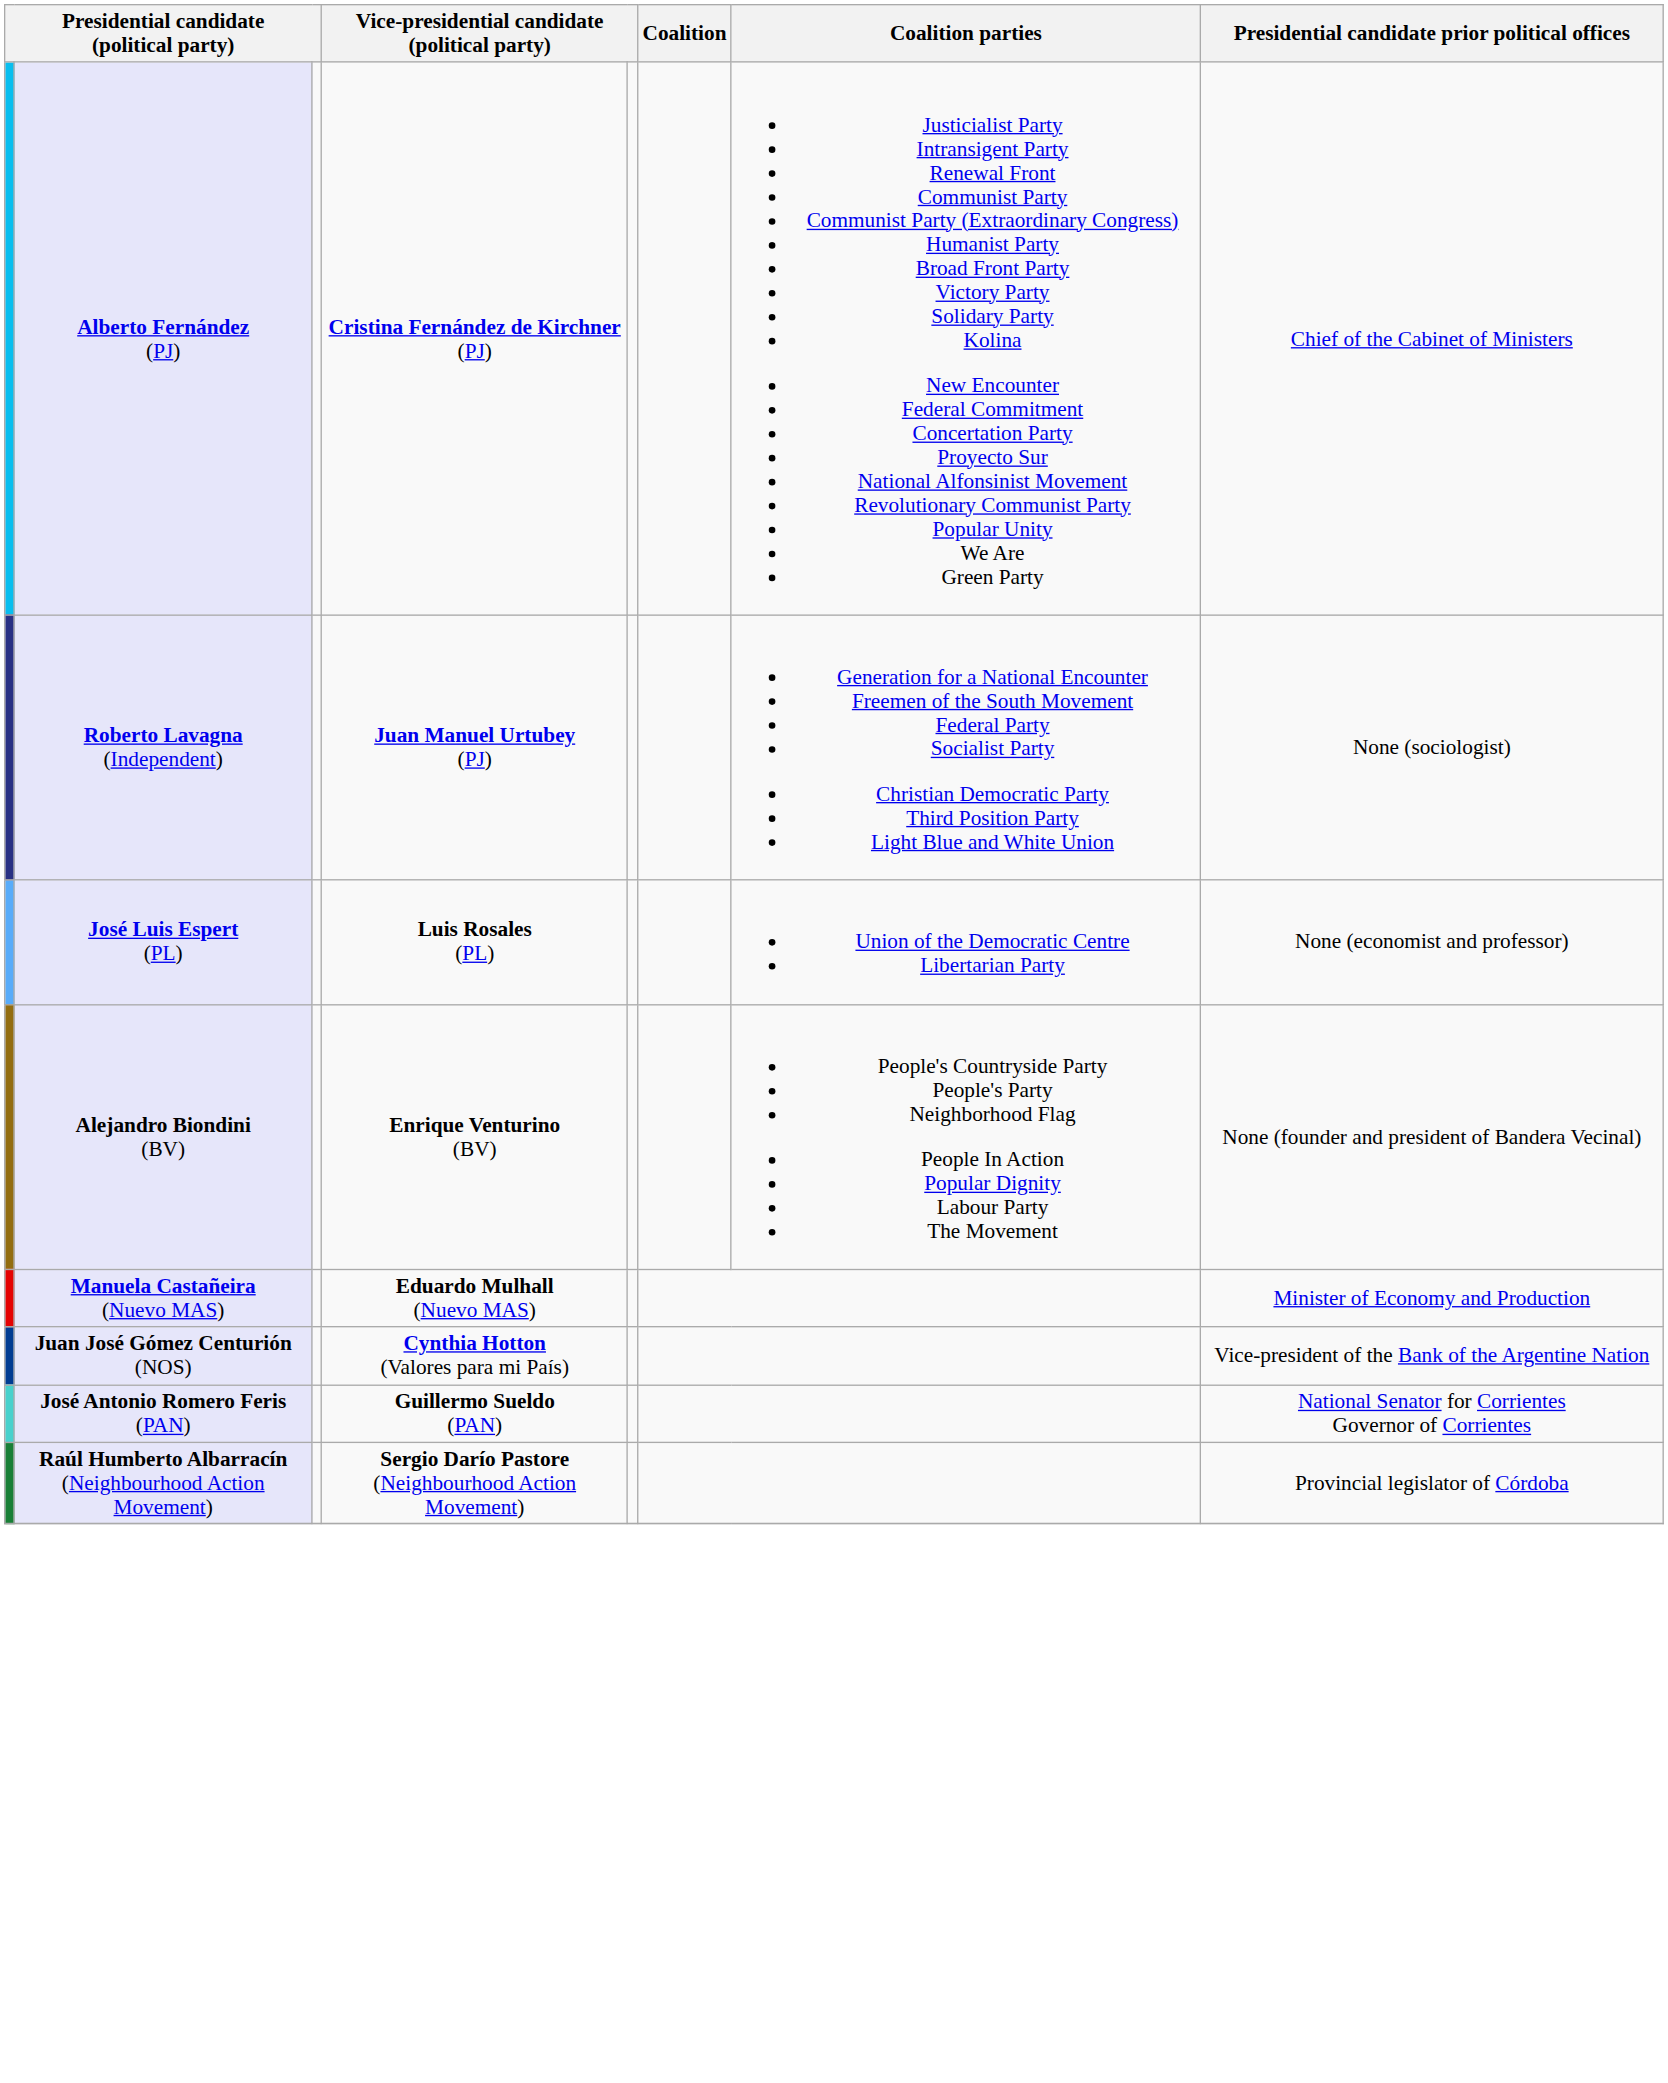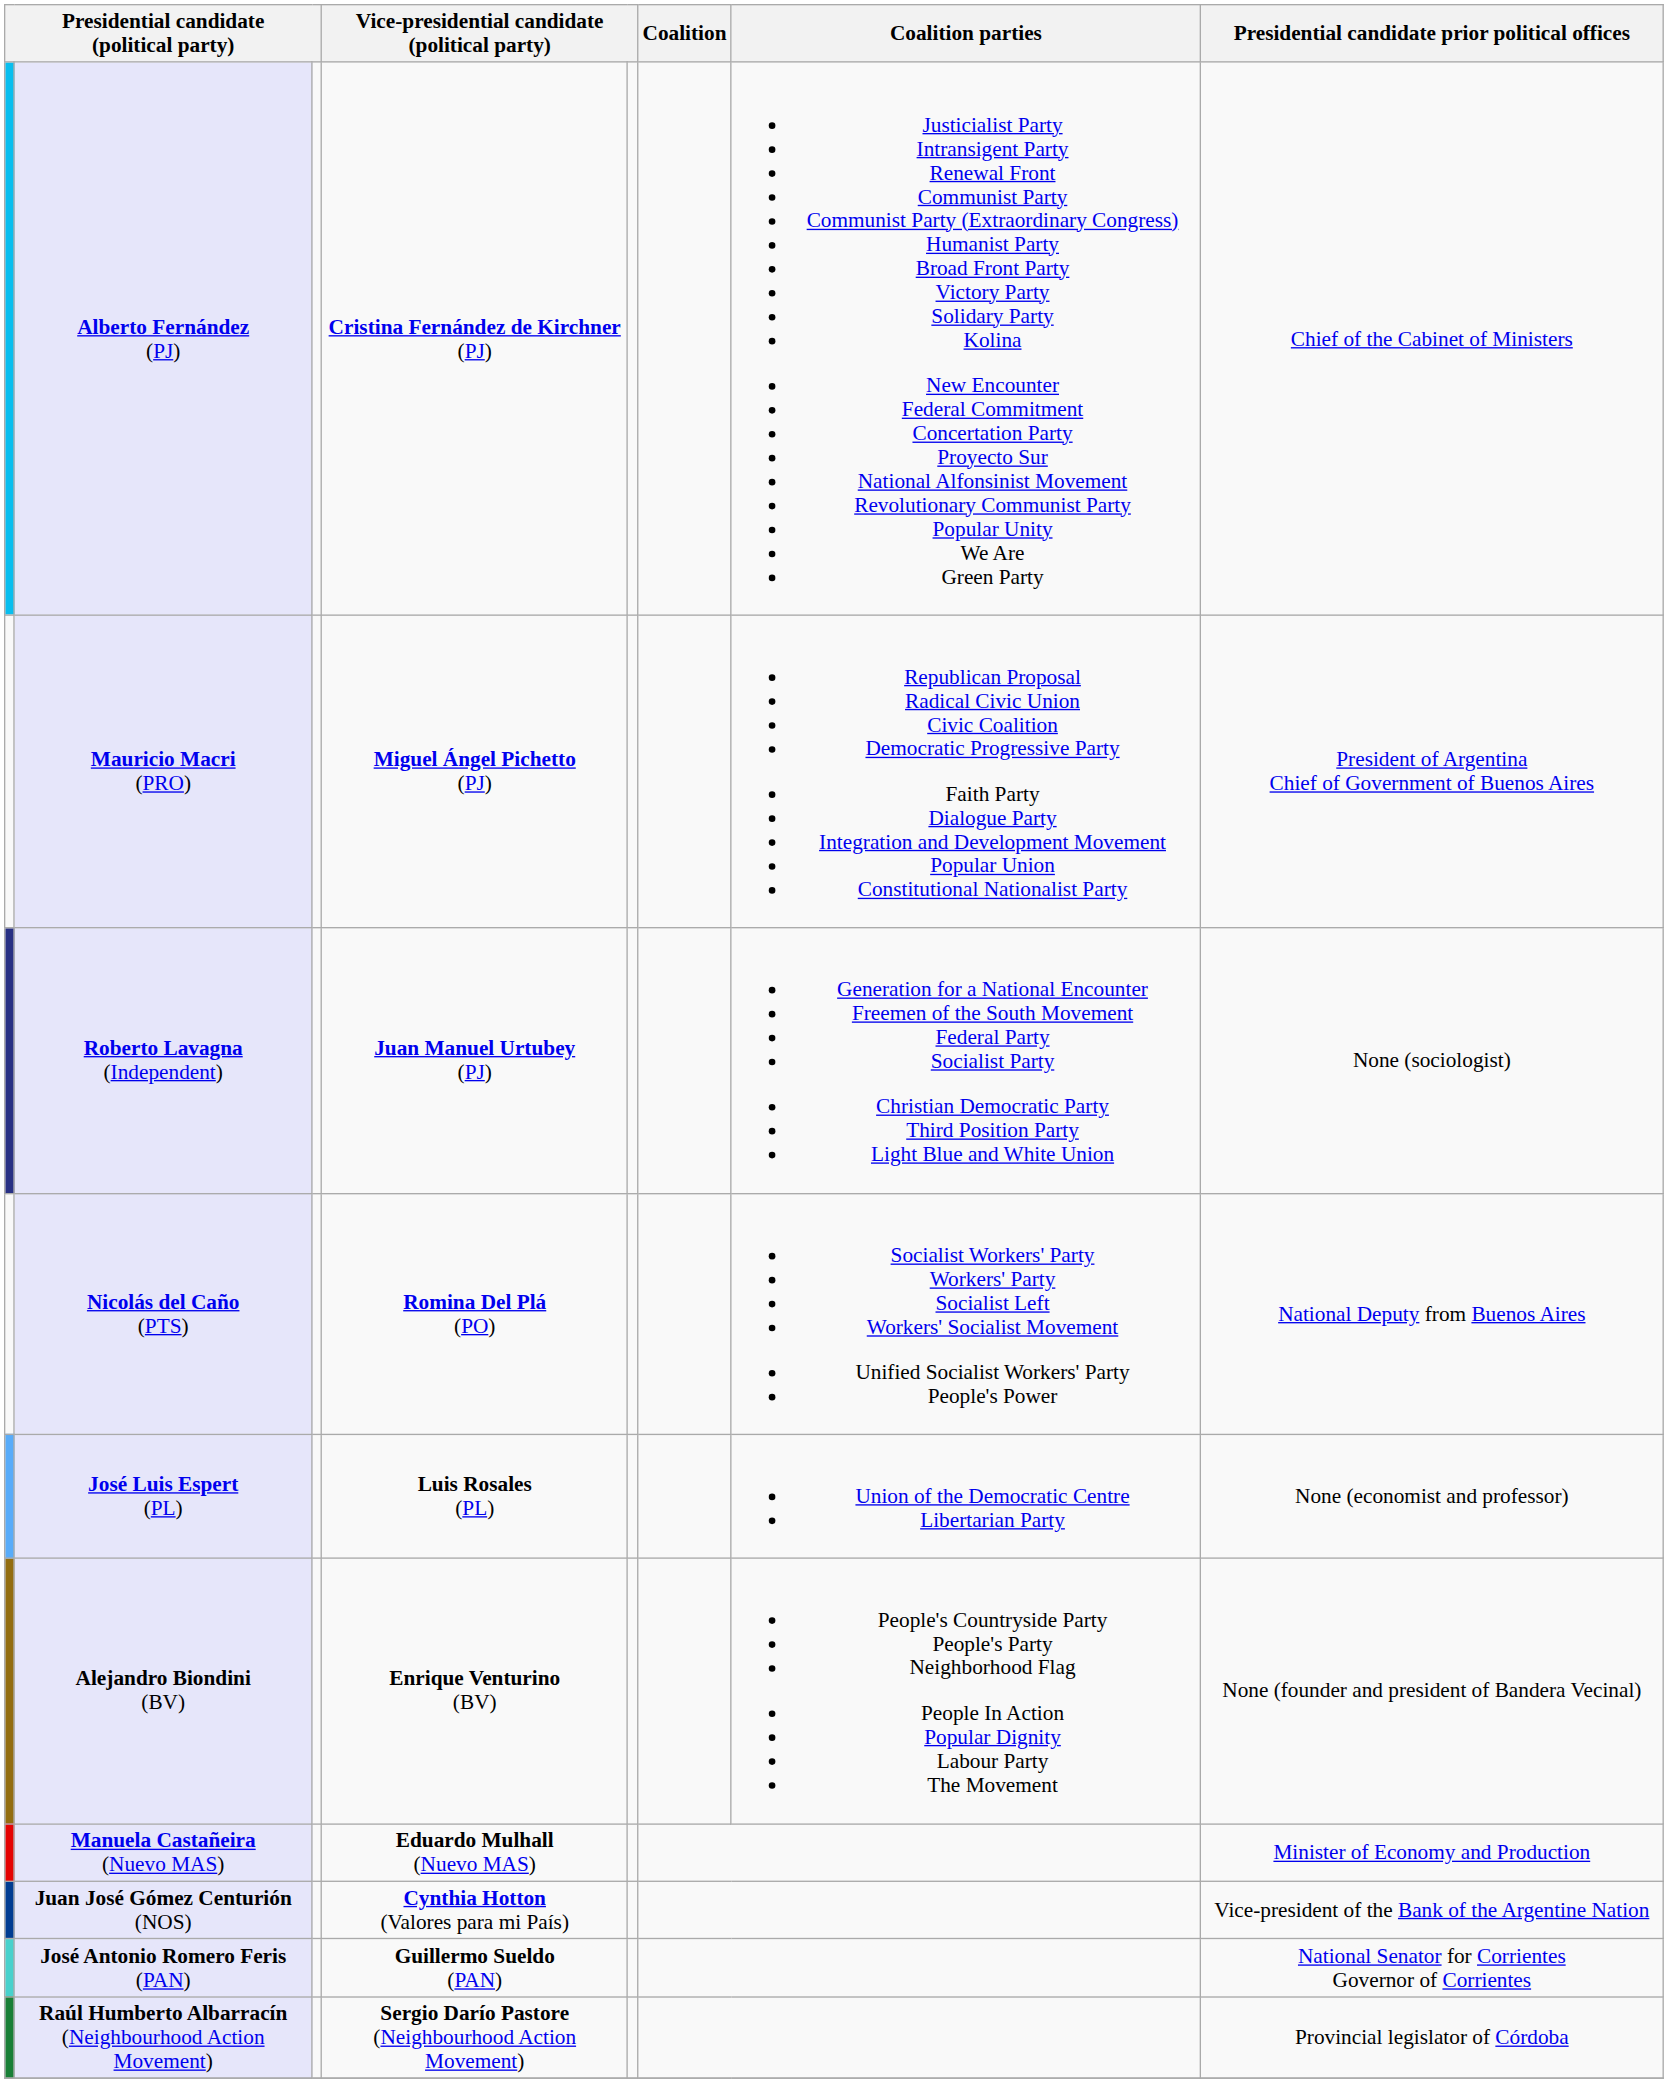+ row: (163, 771)
+ row: (163, 1313)
